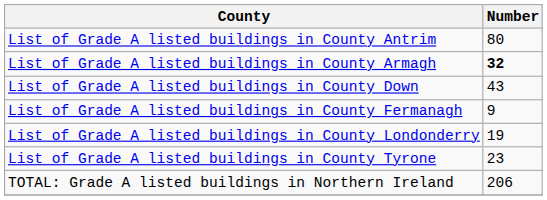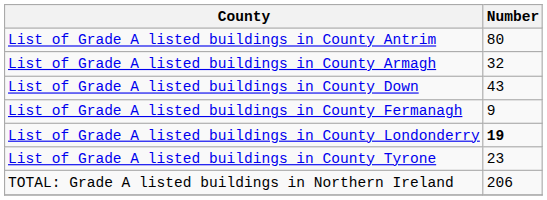(496, 64) bold -> (496, 64) normal
(496, 135) normal -> (496, 135) bold
